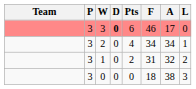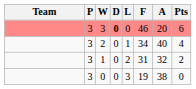columns swapped: (185, 12) <-> (132, 12)
(170, 28) 17 -> (162, 28) 20
(170, 44) 34 -> (162, 44) 40
(151, 76) 18 -> (143, 76) 19
